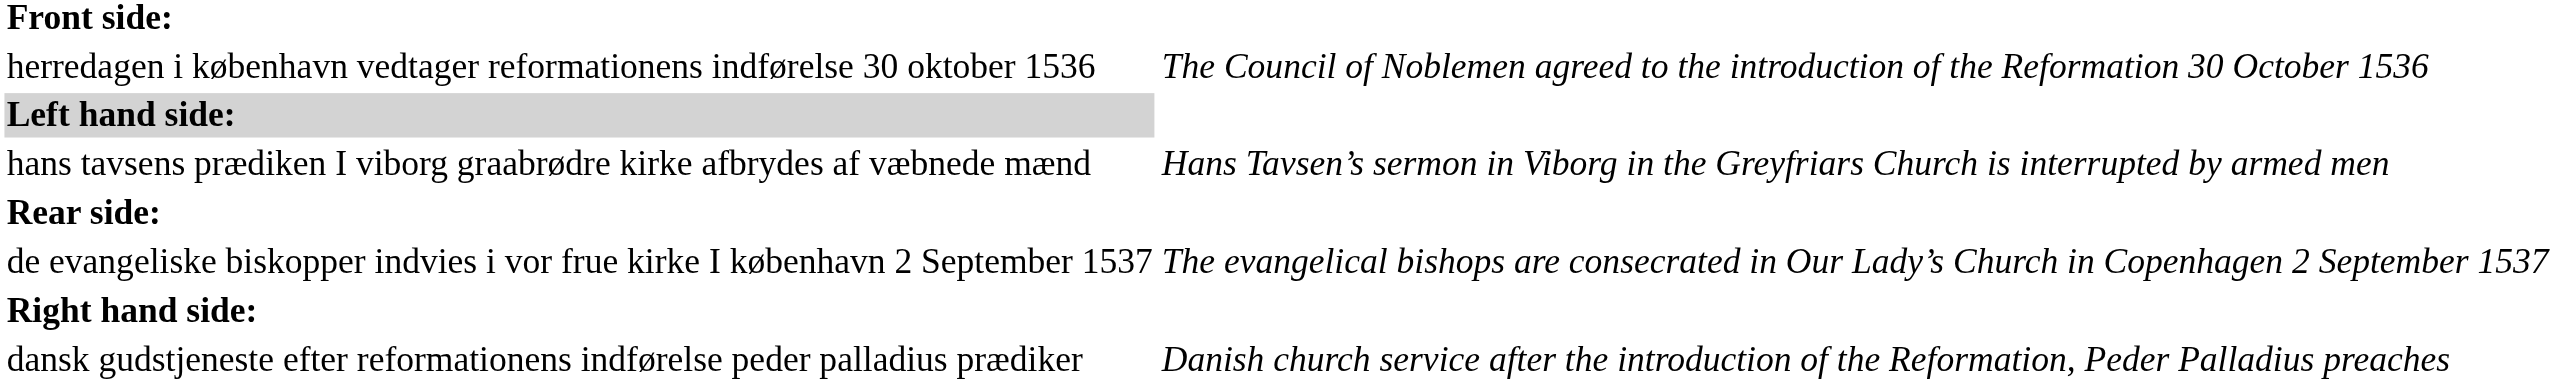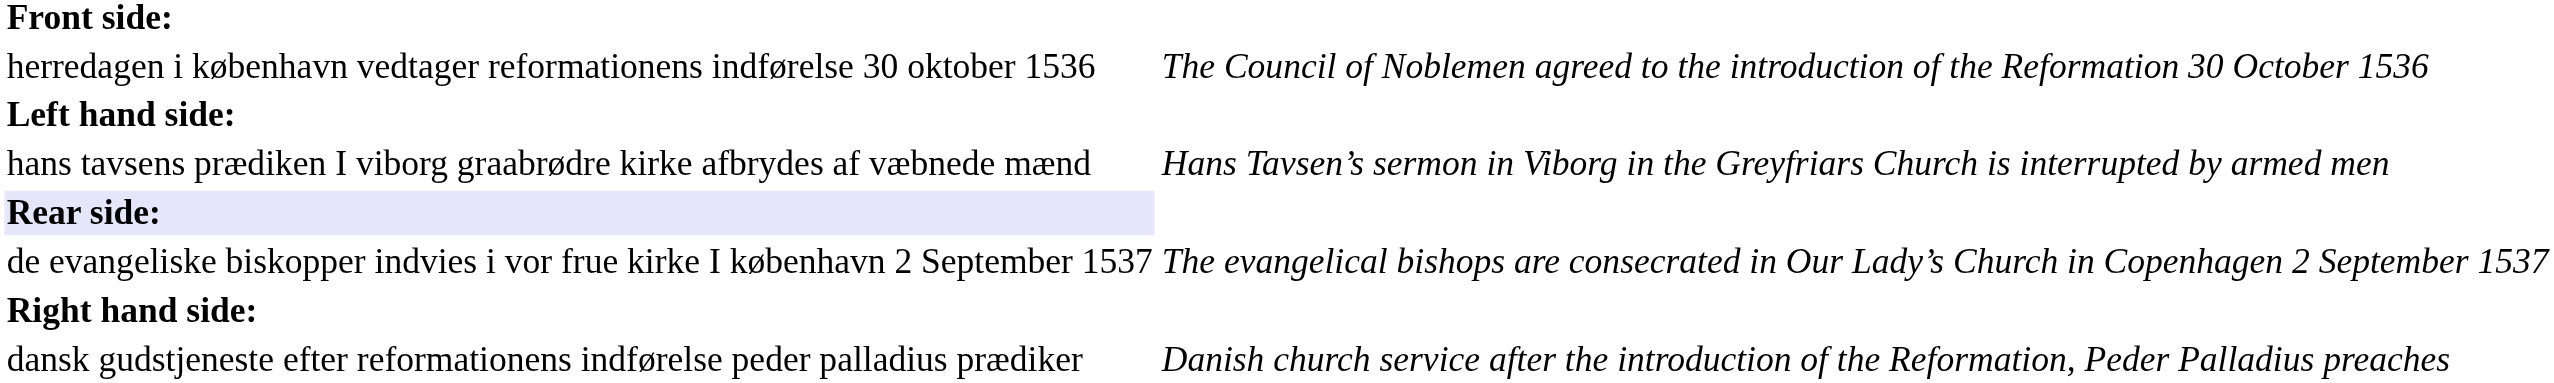(121, 114) lightgrey background -> (121, 114) no background
(84, 212) no background -> (84, 212) lavender background
